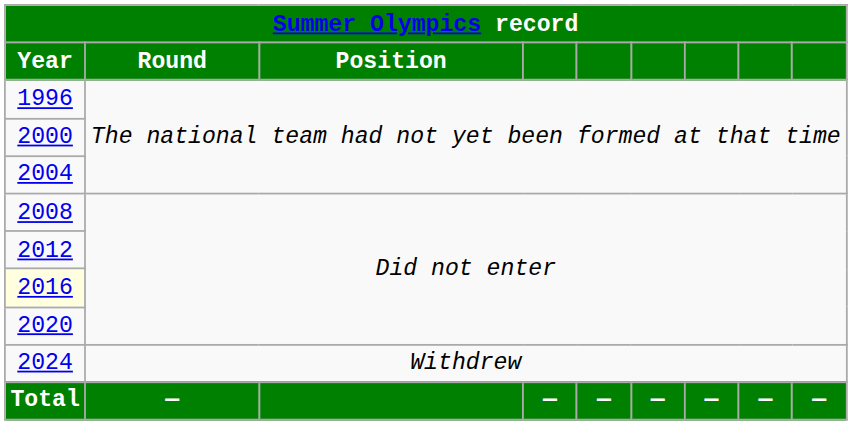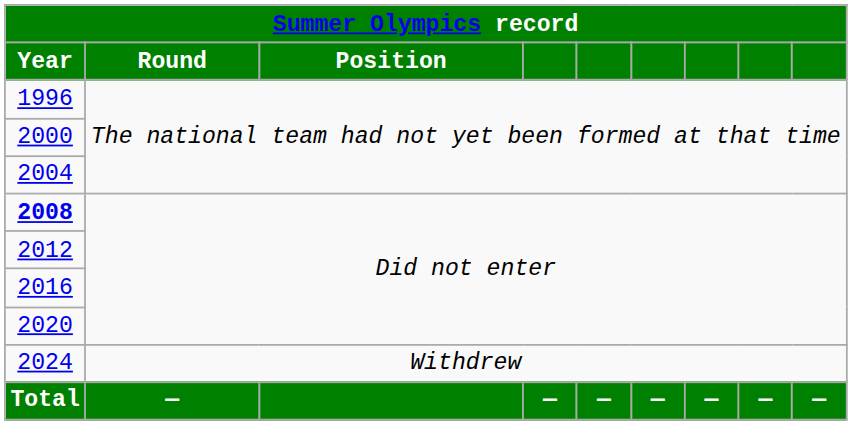(45, 212) normal -> (45, 212) bold
(45, 288) lightyellow background -> (45, 288) no background
